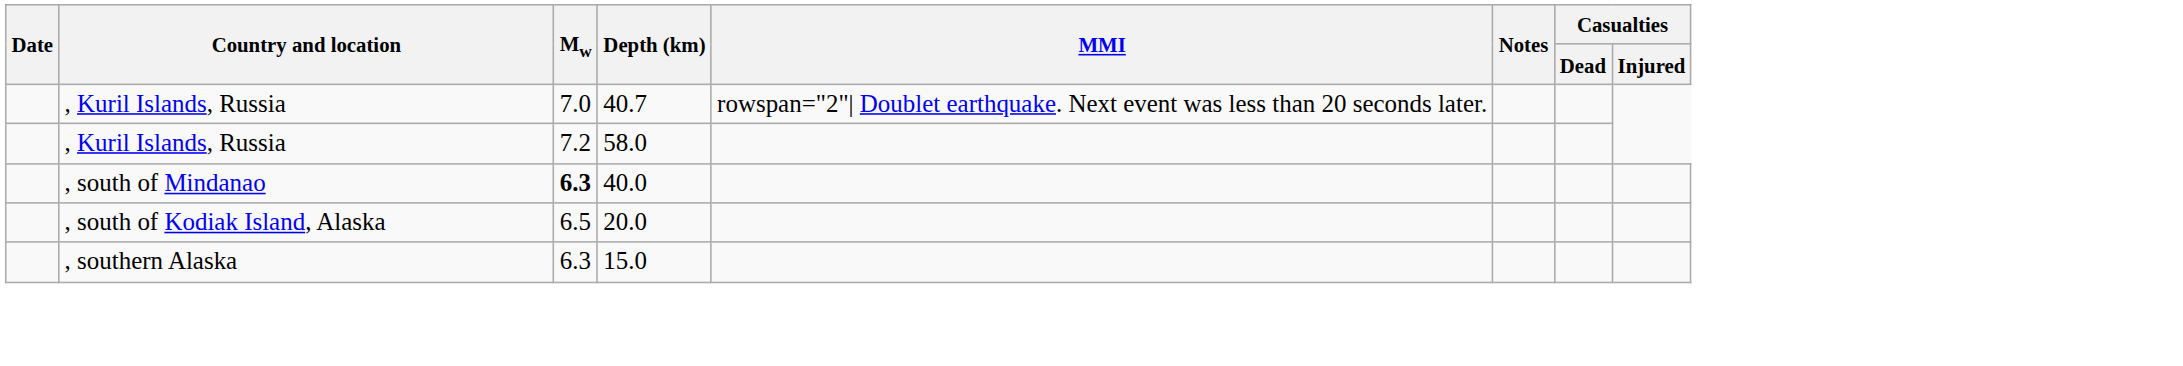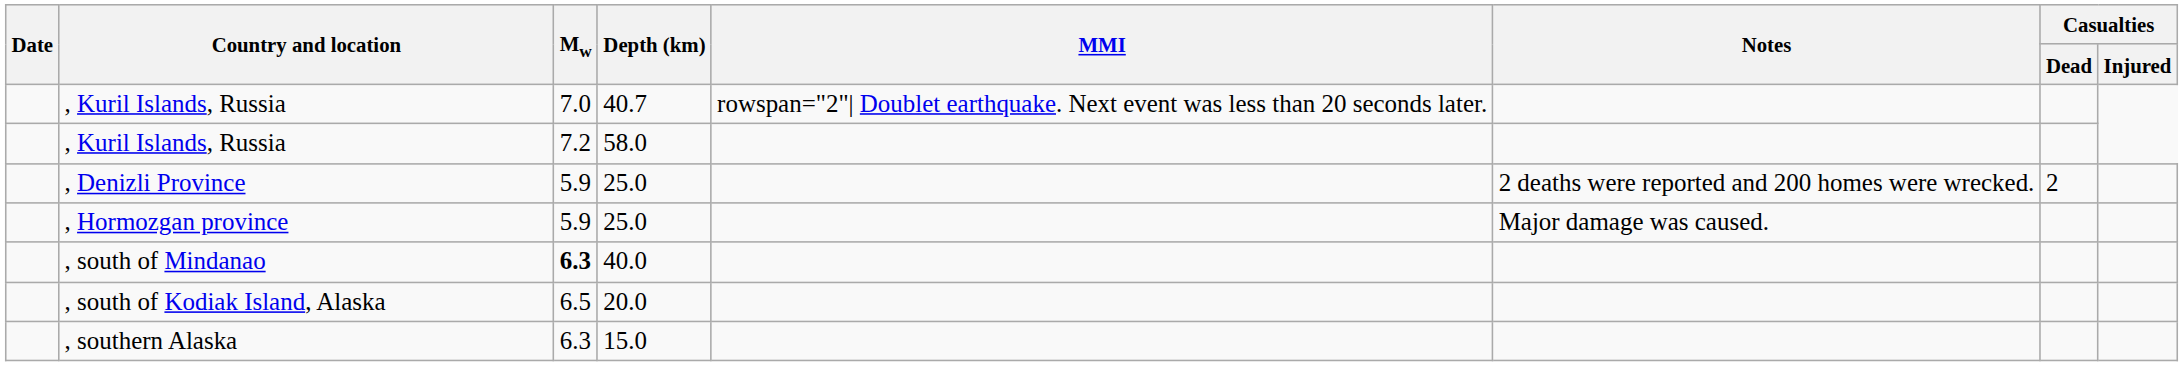+ row: (155, 182)
+ row: (177, 222)
